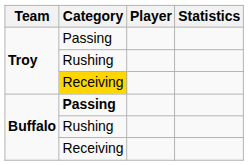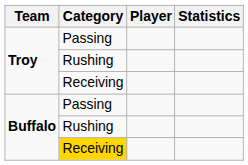(93, 82) gold background -> (93, 82) no background
(89, 104) bold -> (87, 104) normal
(93, 148) no background -> (93, 148) gold background
